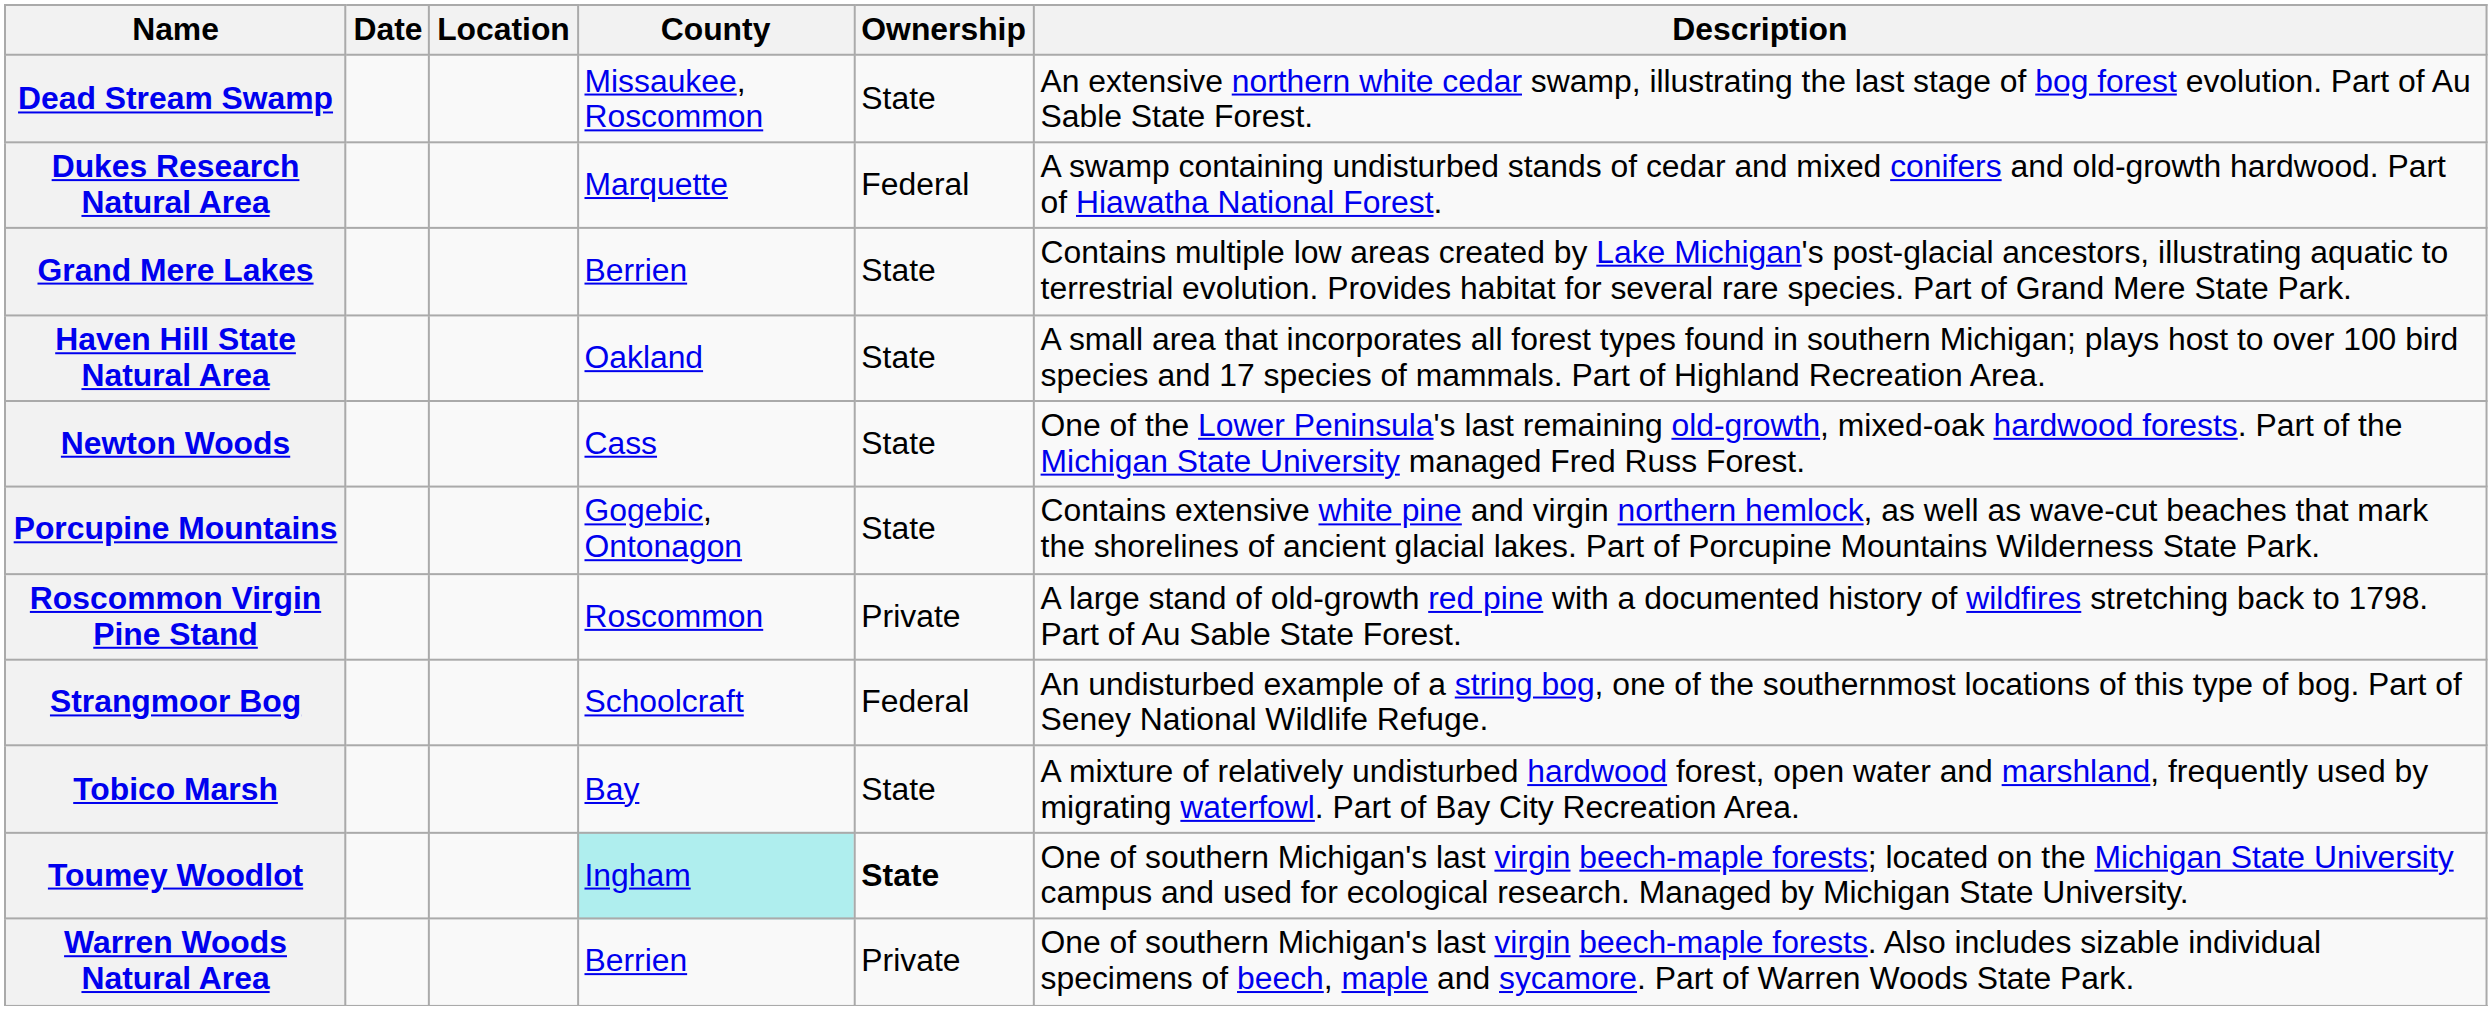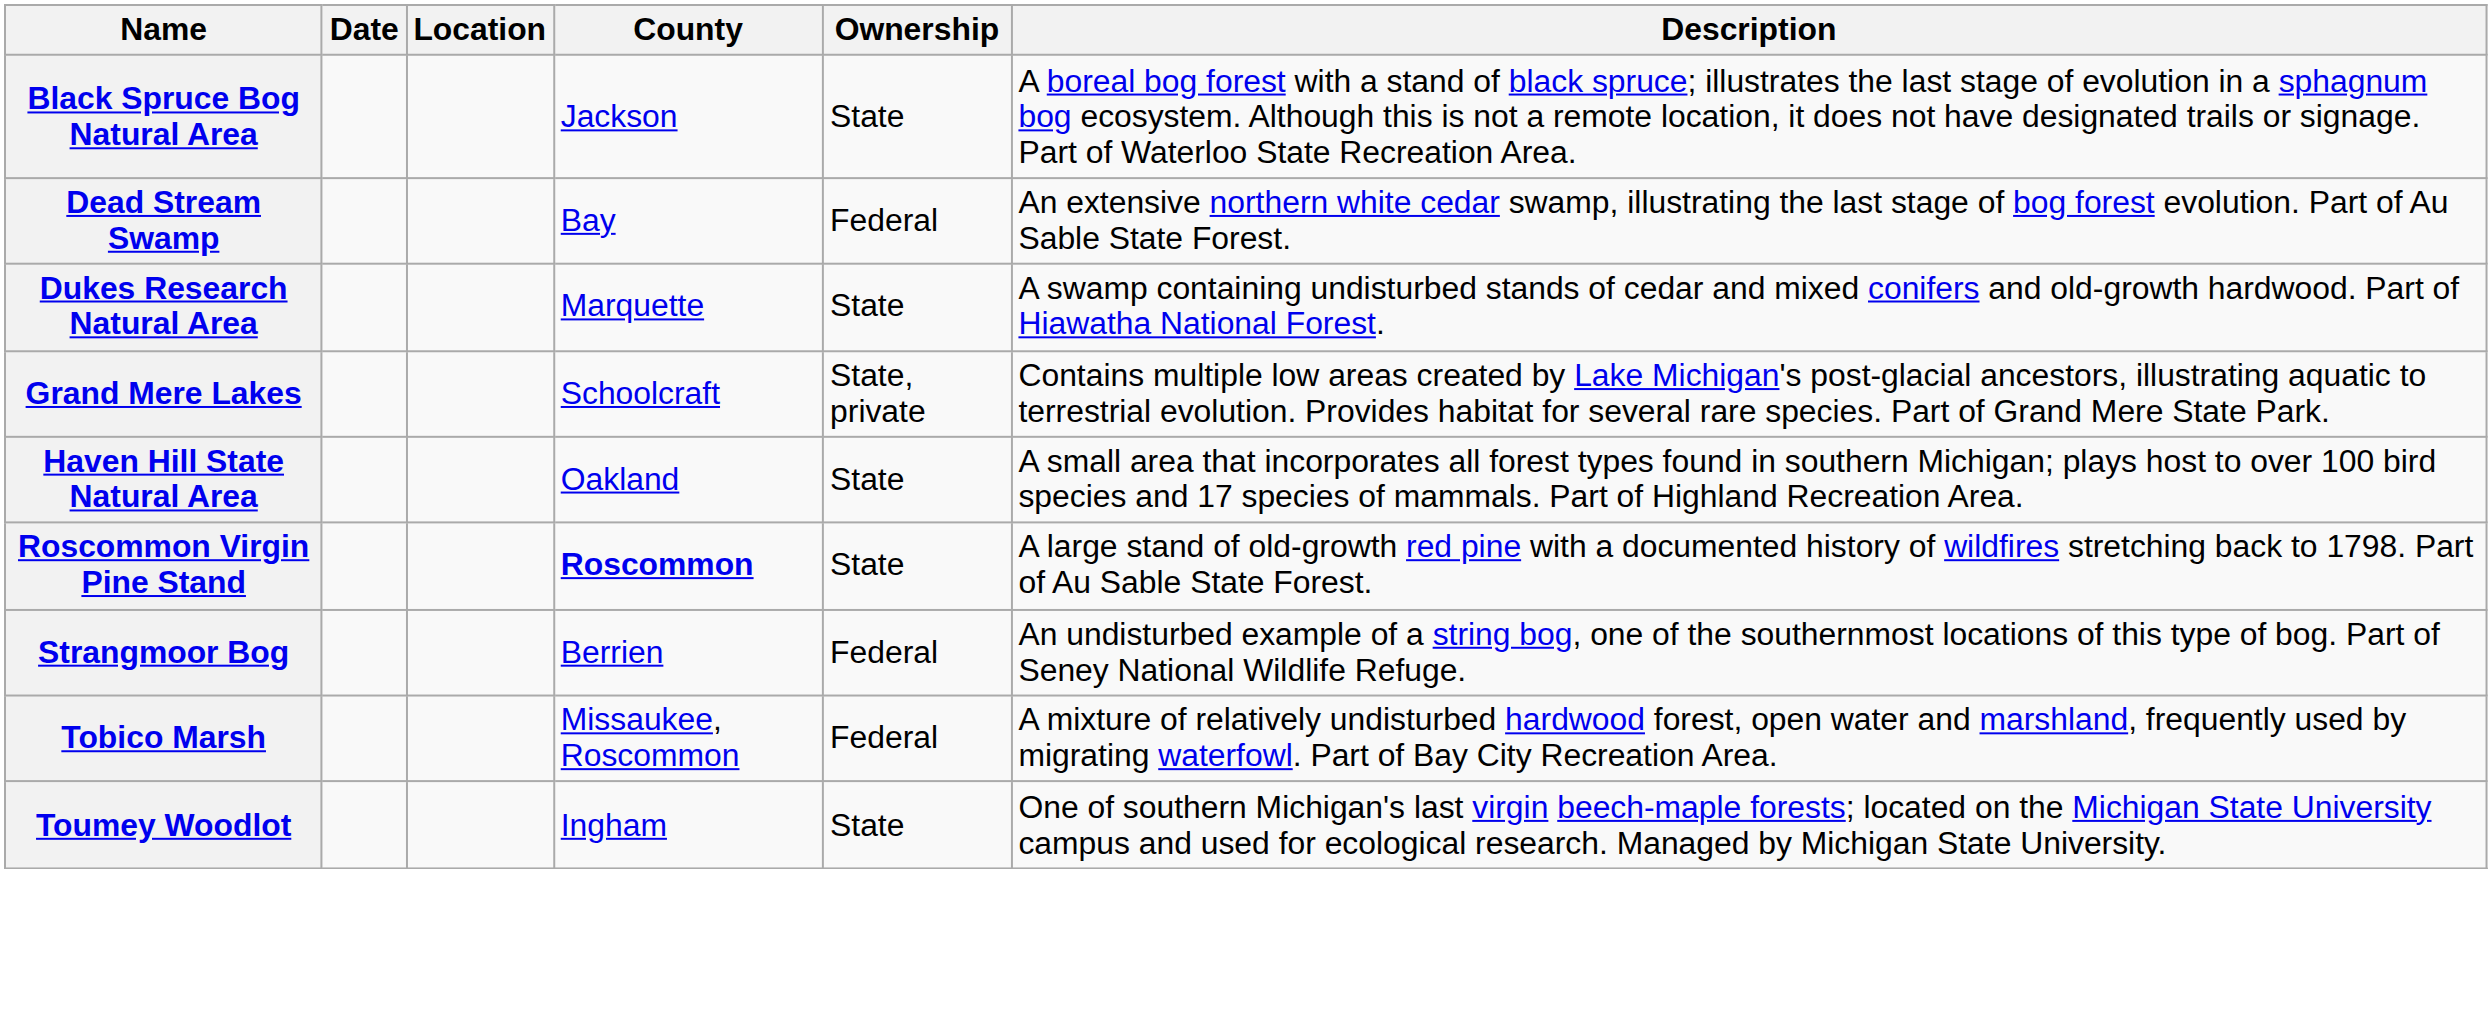+ row: (164, 116)
(674, 98) Missaukee, Roscommon -> (588, 220) Bay
(899, 98) State -> (884, 220) Federal
(915, 184) Federal -> (867, 306) State
(636, 270) Berrien -> (640, 392) Schoolcraft
(899, 270) State -> (878, 392) State, private
- row: (176, 443)
- row: (176, 529)
(674, 616) normal -> (657, 565) bold
(911, 616) Private -> (867, 565) State
(664, 702) Schoolcraft -> (612, 651) Berrien
(612, 788) Bay -> (650, 738) Missaukee, Roscommon
(899, 788) State -> (884, 738) Federal
(638, 875) paleturquoise background -> (614, 824) no background
(900, 875) bold -> (867, 824) normal
- row: (176, 961)
